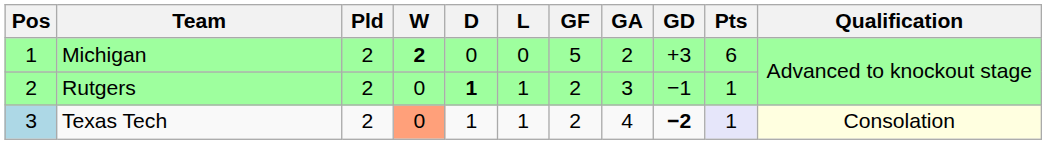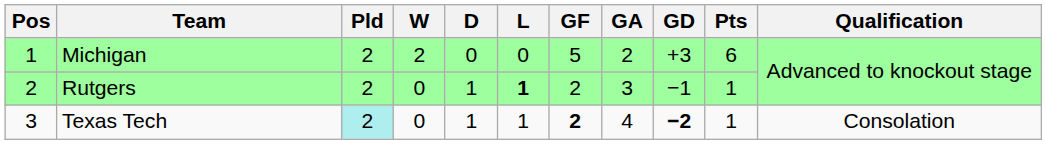(419, 54) bold -> (419, 54) normal
(471, 88) bold -> (471, 88) normal
(523, 88) normal -> (523, 88) bold
(31, 121) lightblue background -> (31, 121) no background
(367, 121) no background -> (367, 121) paleturquoise background
(419, 121) lightsalmon background -> (419, 121) no background
(575, 121) normal -> (575, 121) bold
(731, 121) lavender background -> (731, 121) no background
(899, 121) lightyellow background -> (899, 121) no background
